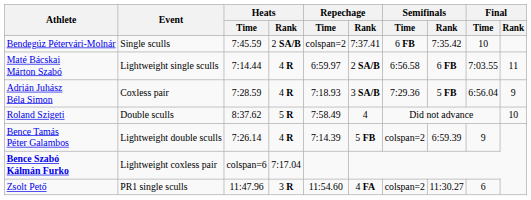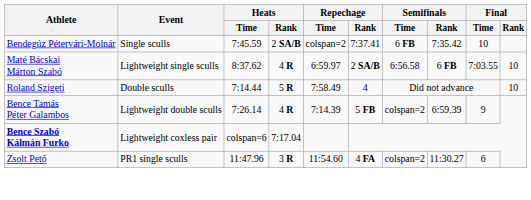(247, 66) 7:14.44 -> (247, 66) 8:37.62
(513, 66) 11 -> (513, 66) 10
- row: (34, 94)
(247, 115) 8:37.62 -> (247, 88) 7:14.44
